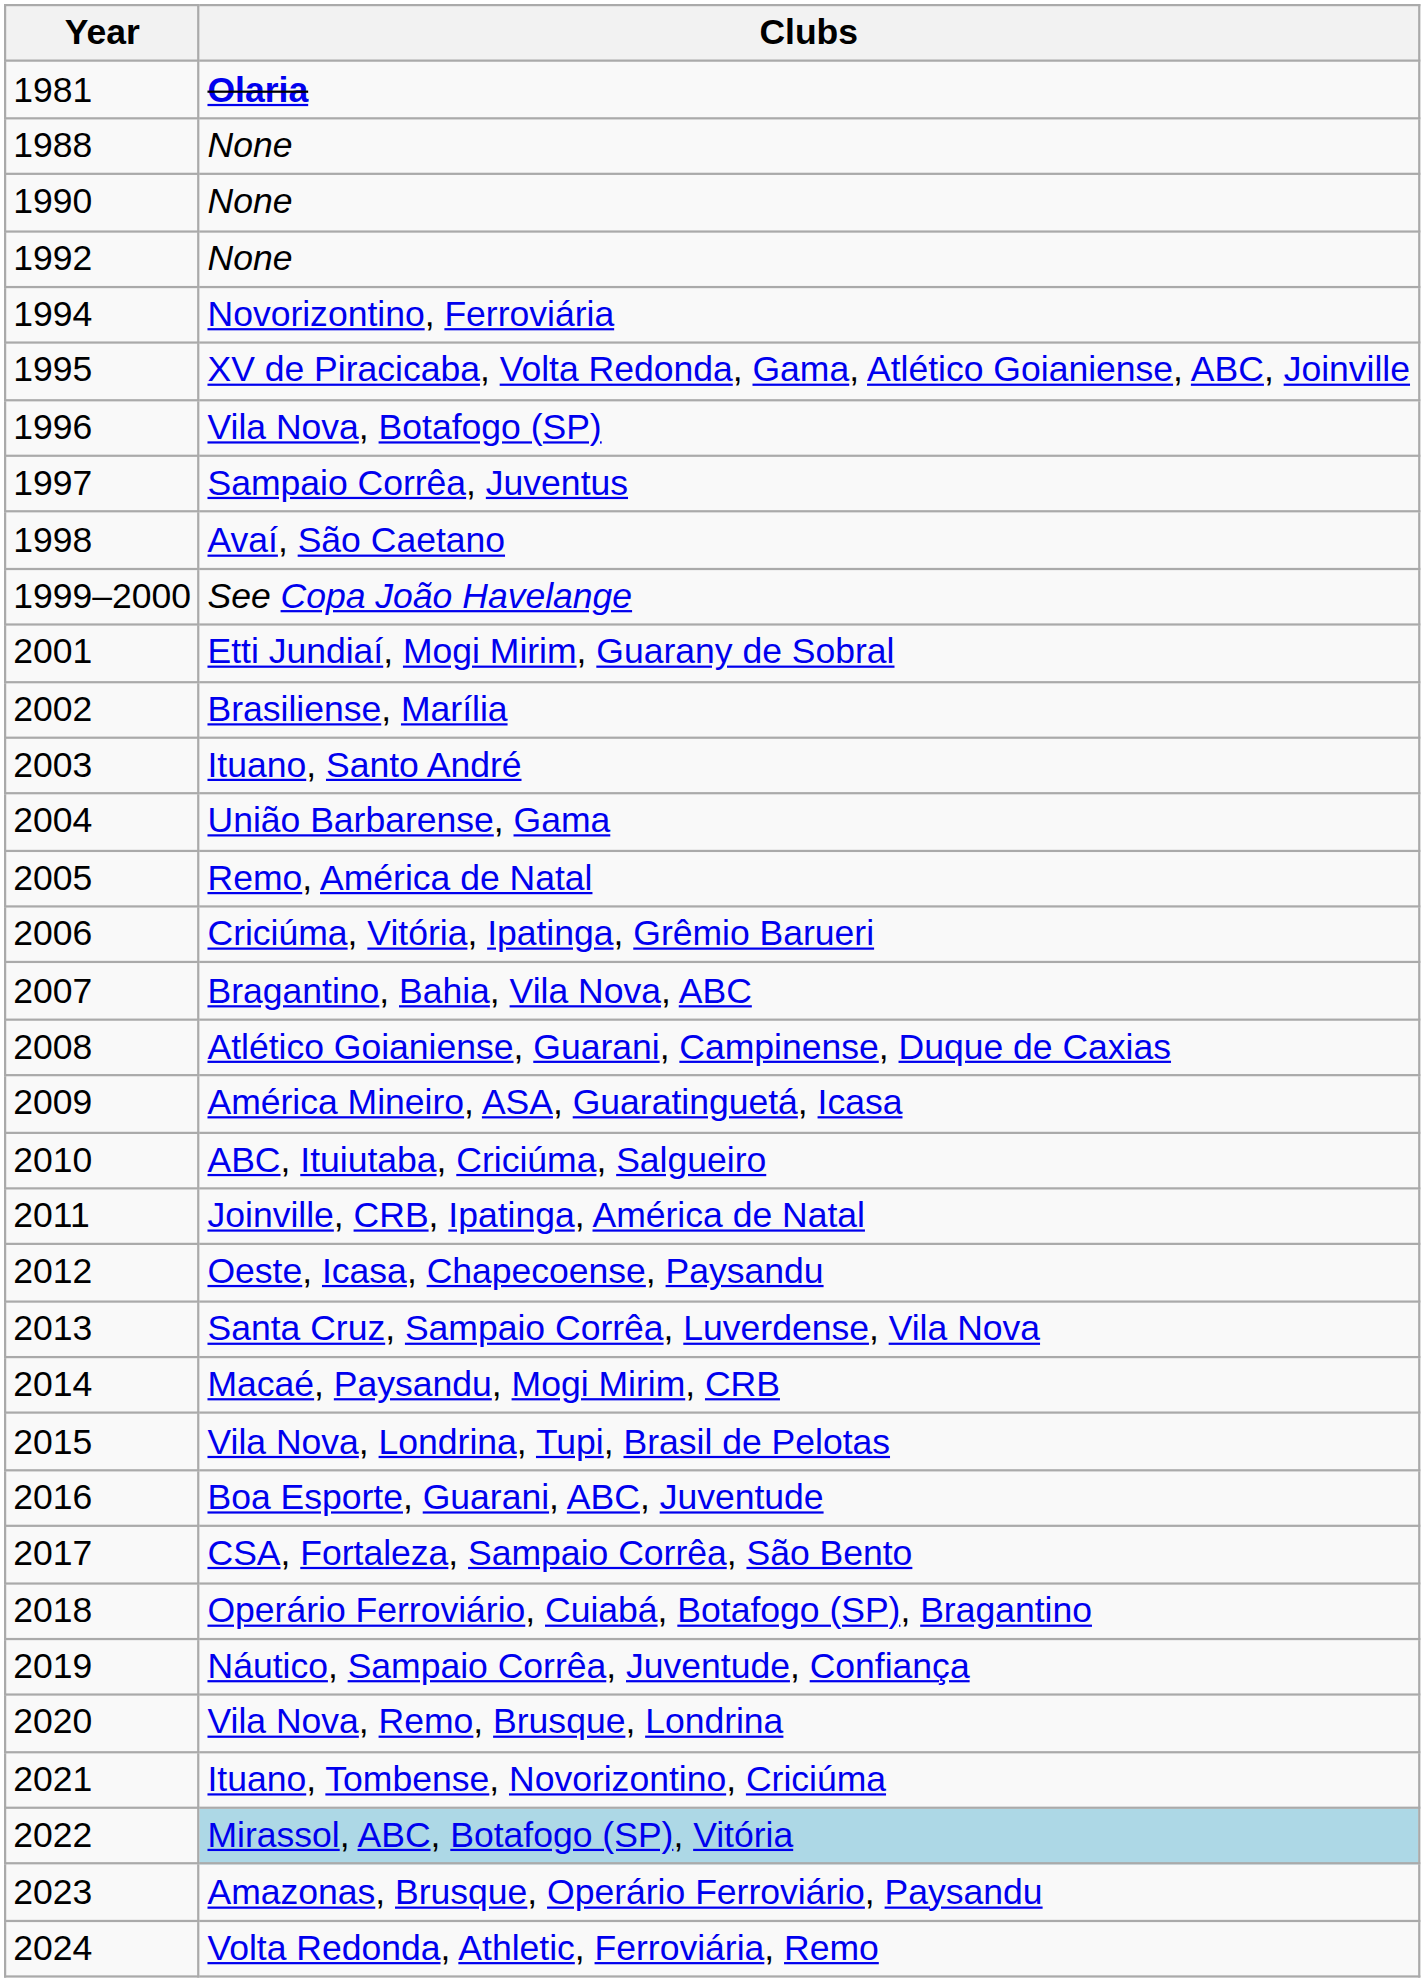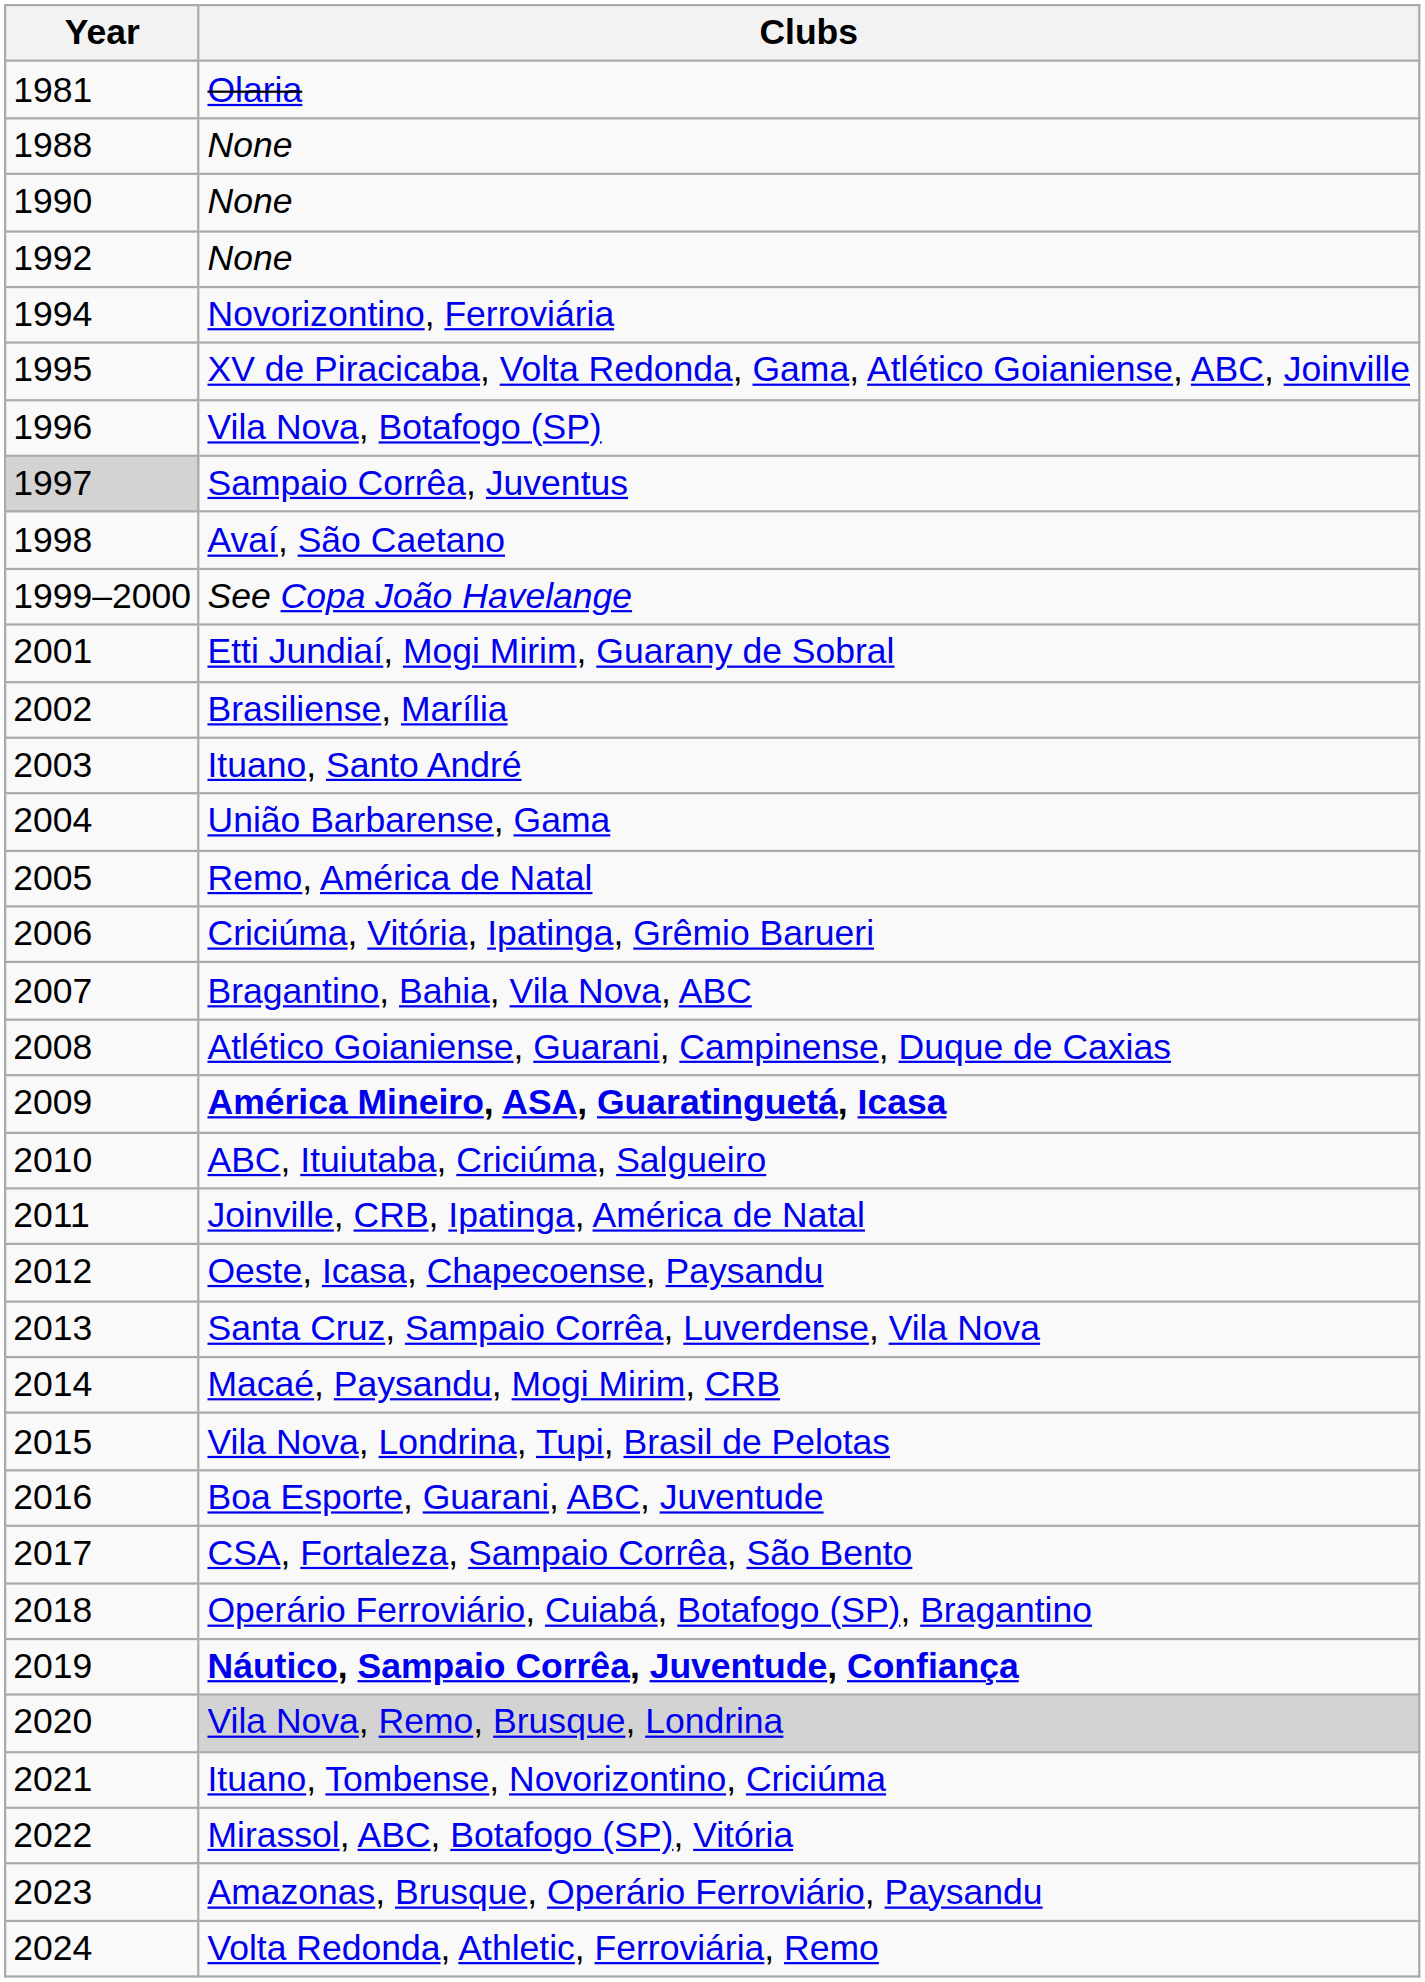(258, 88) bold -> (255, 88) normal
(53, 483) no background -> (53, 483) lightgrey background
(555, 1102) normal -> (577, 1102) bold
(589, 1666) normal -> (613, 1666) bold
(495, 1722) no background -> (495, 1722) lightgrey background
(500, 1835) lightblue background -> (500, 1835) no background
